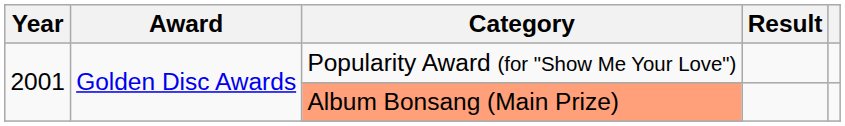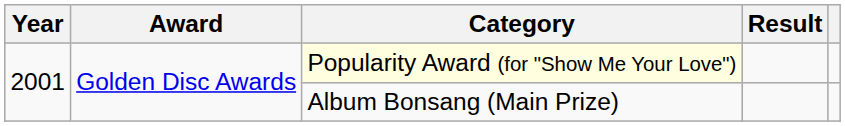(522, 62) no background -> (522, 62) lightyellow background
(463, 101) lightsalmon background -> (463, 101) no background
